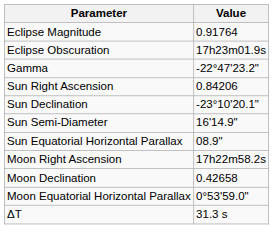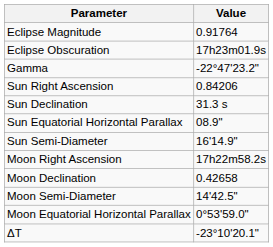(227, 104) -23°10'20.1" -> (212, 104) 31.3 s
rows swapped: (57, 123) <-> (95, 141)
+ row: (61, 196)
(212, 214) 31.3 s -> (227, 232) -23°10'20.1"
